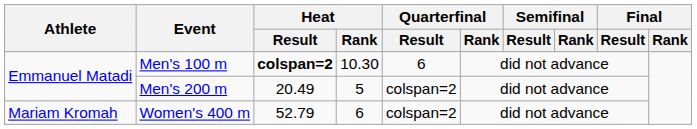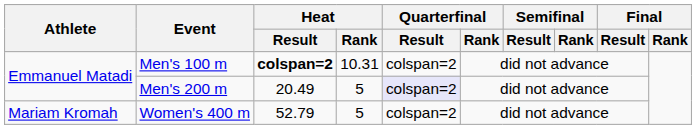(359, 64) 10.30 -> (359, 64) 10.31
(421, 64) 6 -> (421, 64) colspan=2
(421, 89) no background -> (421, 89) lavender background
(359, 113) 6 -> (359, 113) 5
